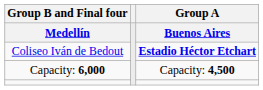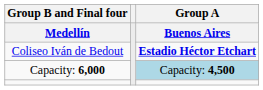(197, 70) no background -> (197, 70) lightblue background
